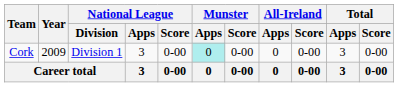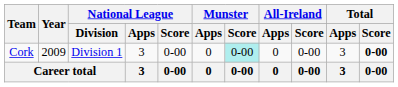(209, 52) paleturquoise background -> (209, 52) no background
(242, 52) no background -> (242, 52) paleturquoise background
(376, 52) normal -> (376, 52) bold
